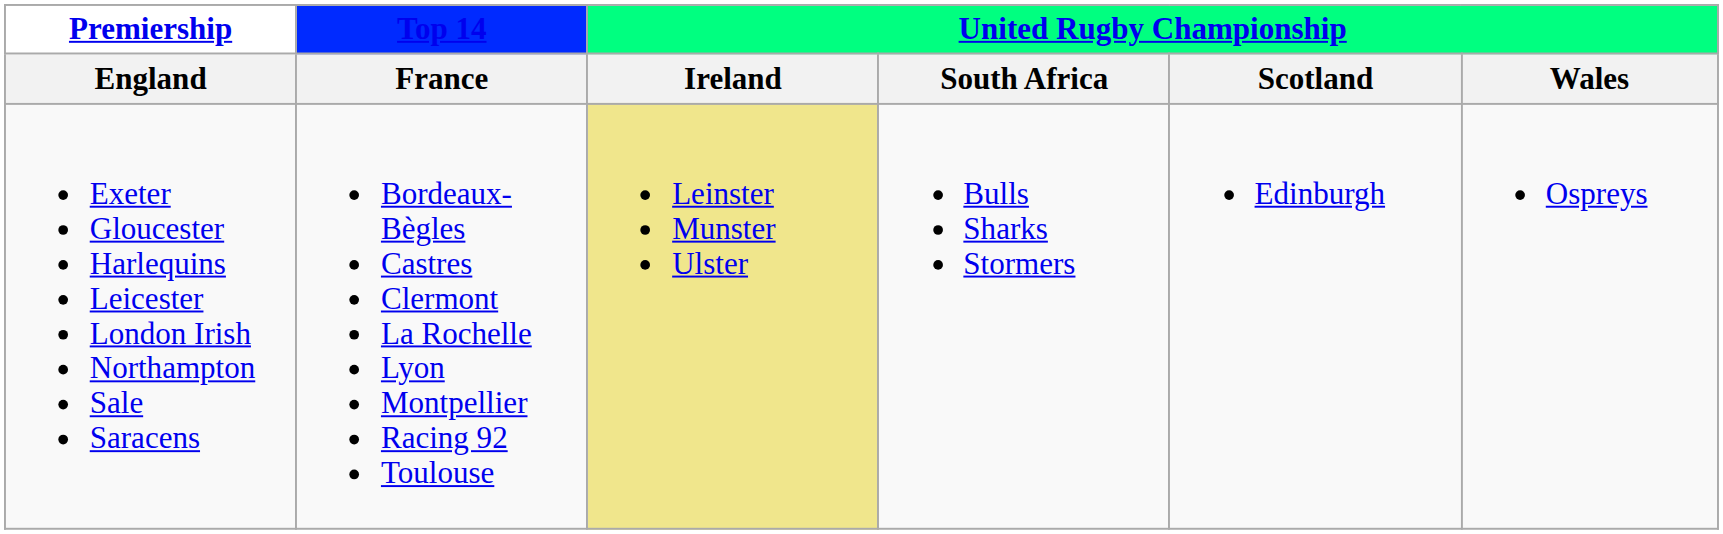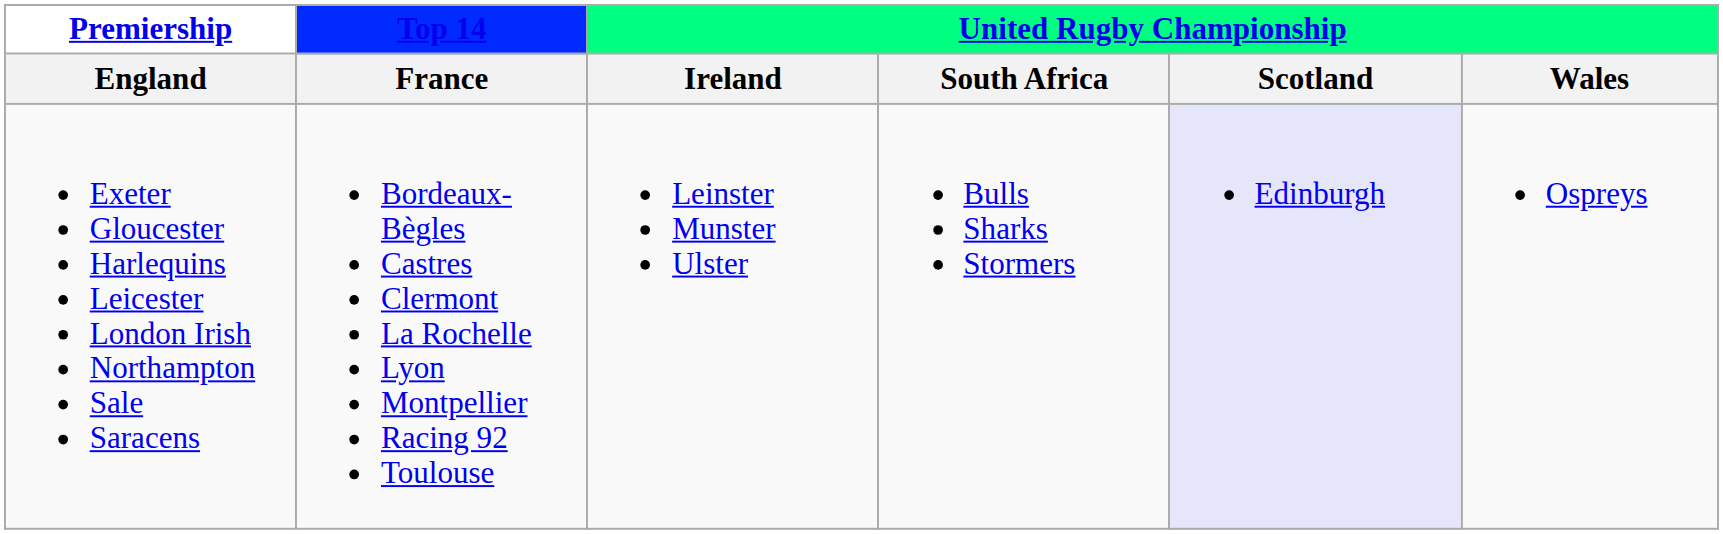(733, 229) khaki background -> (733, 229) no background
(1315, 194) no background -> (1315, 194) lavender background
